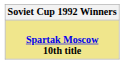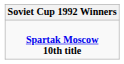(62, 45) khaki background -> (62, 45) no background
